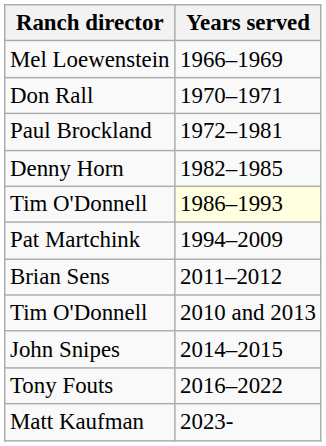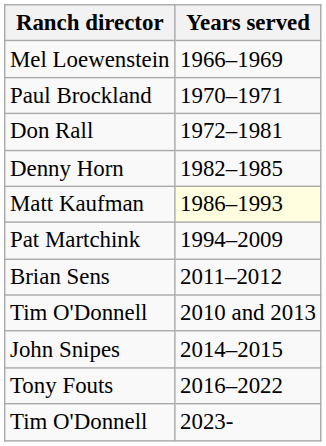(52, 95) Don Rall -> (81, 95) Paul Brockland
(81, 131) Paul Brockland -> (52, 131) Don Rall
(79, 204) Tim O'Donnell -> (77, 204) Matt Kaufman
(77, 421) Matt Kaufman -> (79, 421) Tim O'Donnell
